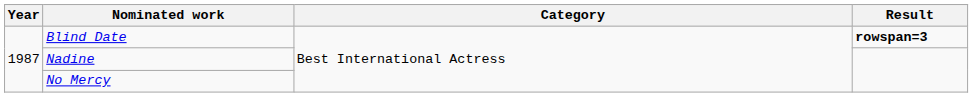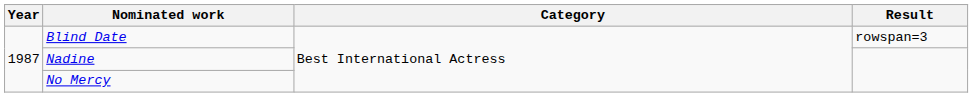(891, 37) bold -> (891, 37) normal
